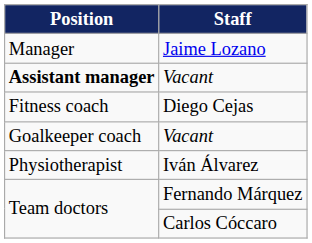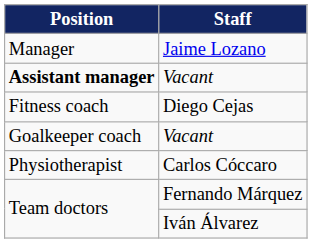(211, 164) Iván Álvarez -> (220, 164) Carlos Cóccaro
(220, 223) Carlos Cóccaro -> (211, 223) Iván Álvarez
